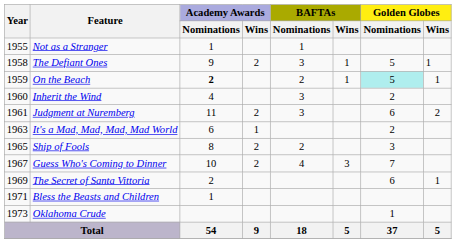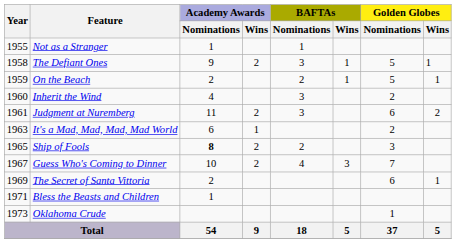(211, 79) bold -> (211, 79) normal
(392, 79) paleturquoise background -> (392, 79) no background
(211, 146) normal -> (211, 146) bold
